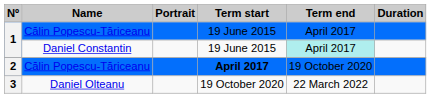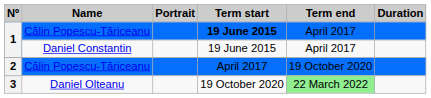(242, 31) normal -> (242, 31) bold
(331, 48) paleturquoise background -> (331, 48) no background
(242, 66) bold -> (242, 66) normal
(331, 84) no background -> (331, 84) lightgreen background
